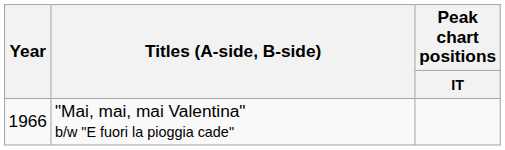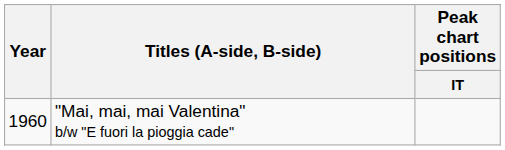(28, 121) 1966 -> (28, 121) 1960
